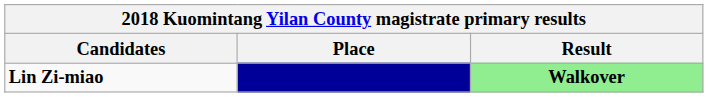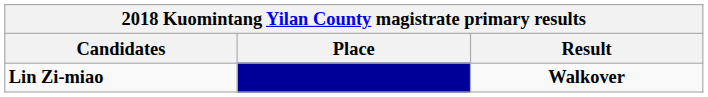(587, 77) lightgreen background -> (587, 77) no background
